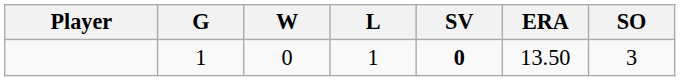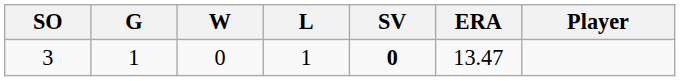columns swapped: (81, 22) <-> (631, 22)
(545, 57) 13.50 -> (478, 57) 13.47
